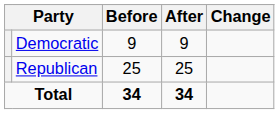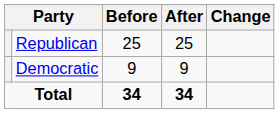rows swapped: (57, 69) <-> (57, 43)
